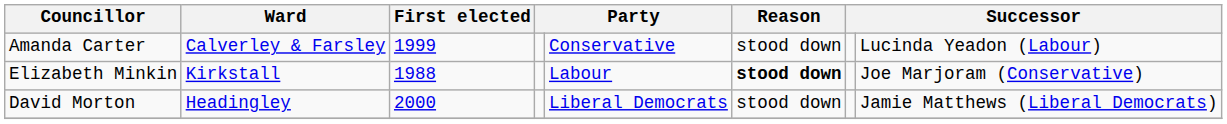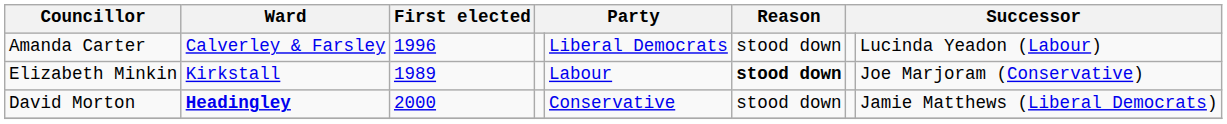(415, 48) 1999 -> (415, 48) 1996
(612, 48) Conservative -> (638, 48) Liberal Democrats
(415, 76) 1988 -> (415, 76) 1989
(238, 104) normal -> (238, 104) bold
(638, 104) Liberal Democrats -> (612, 104) Conservative
